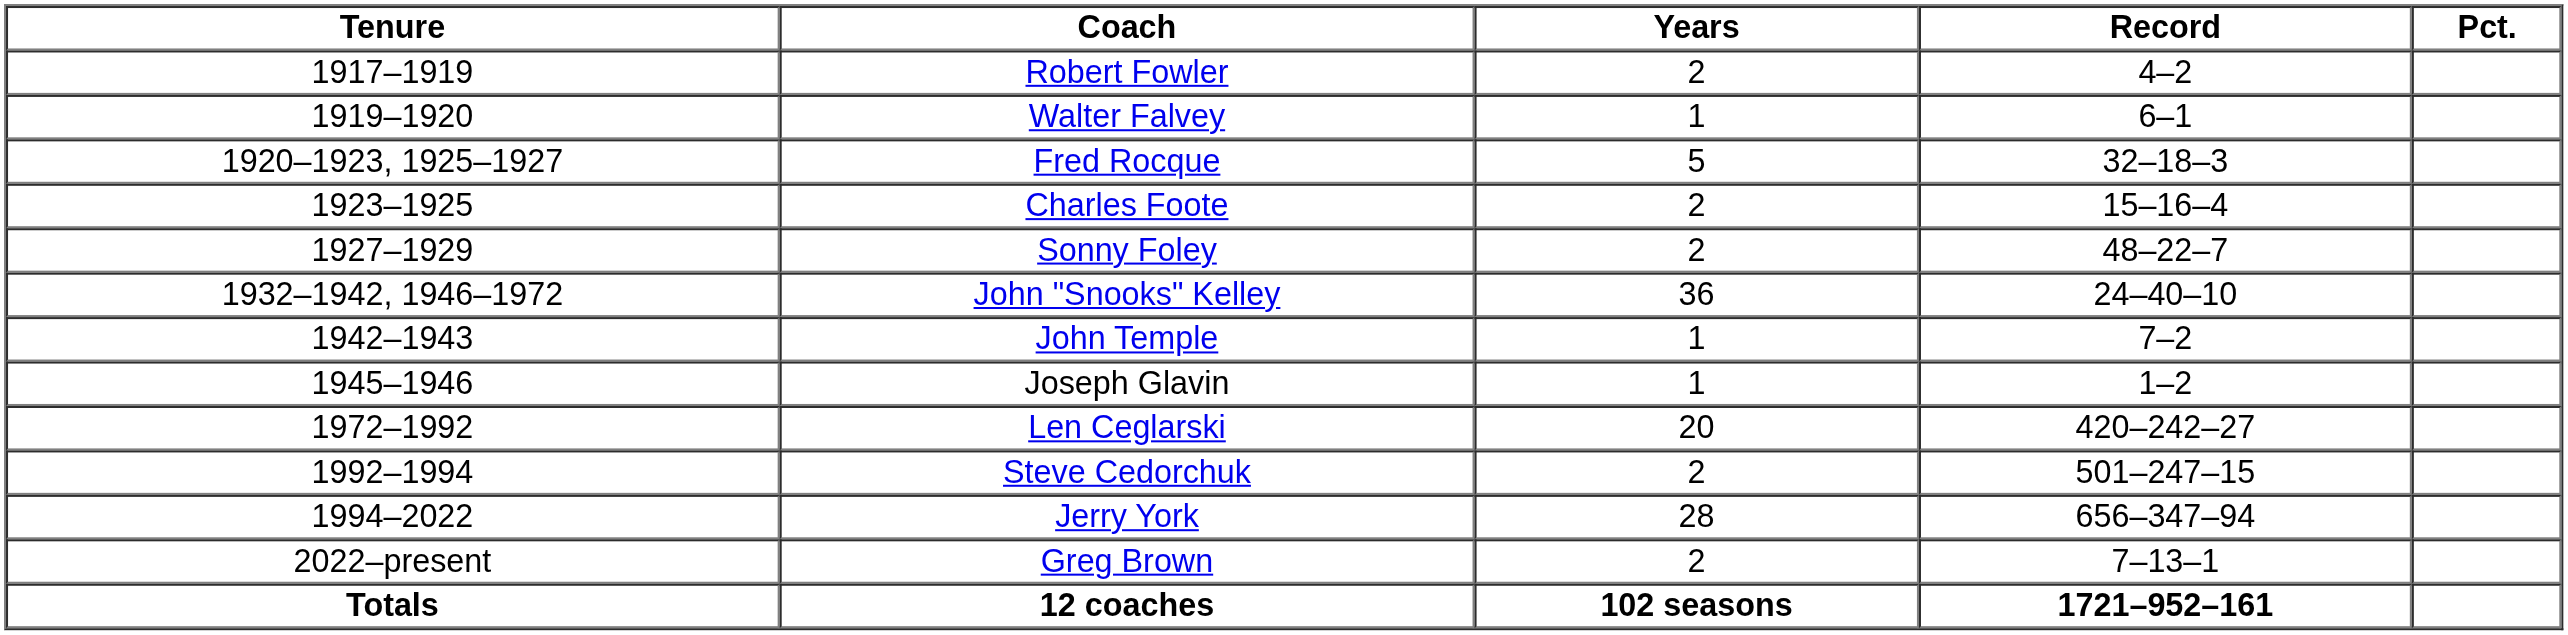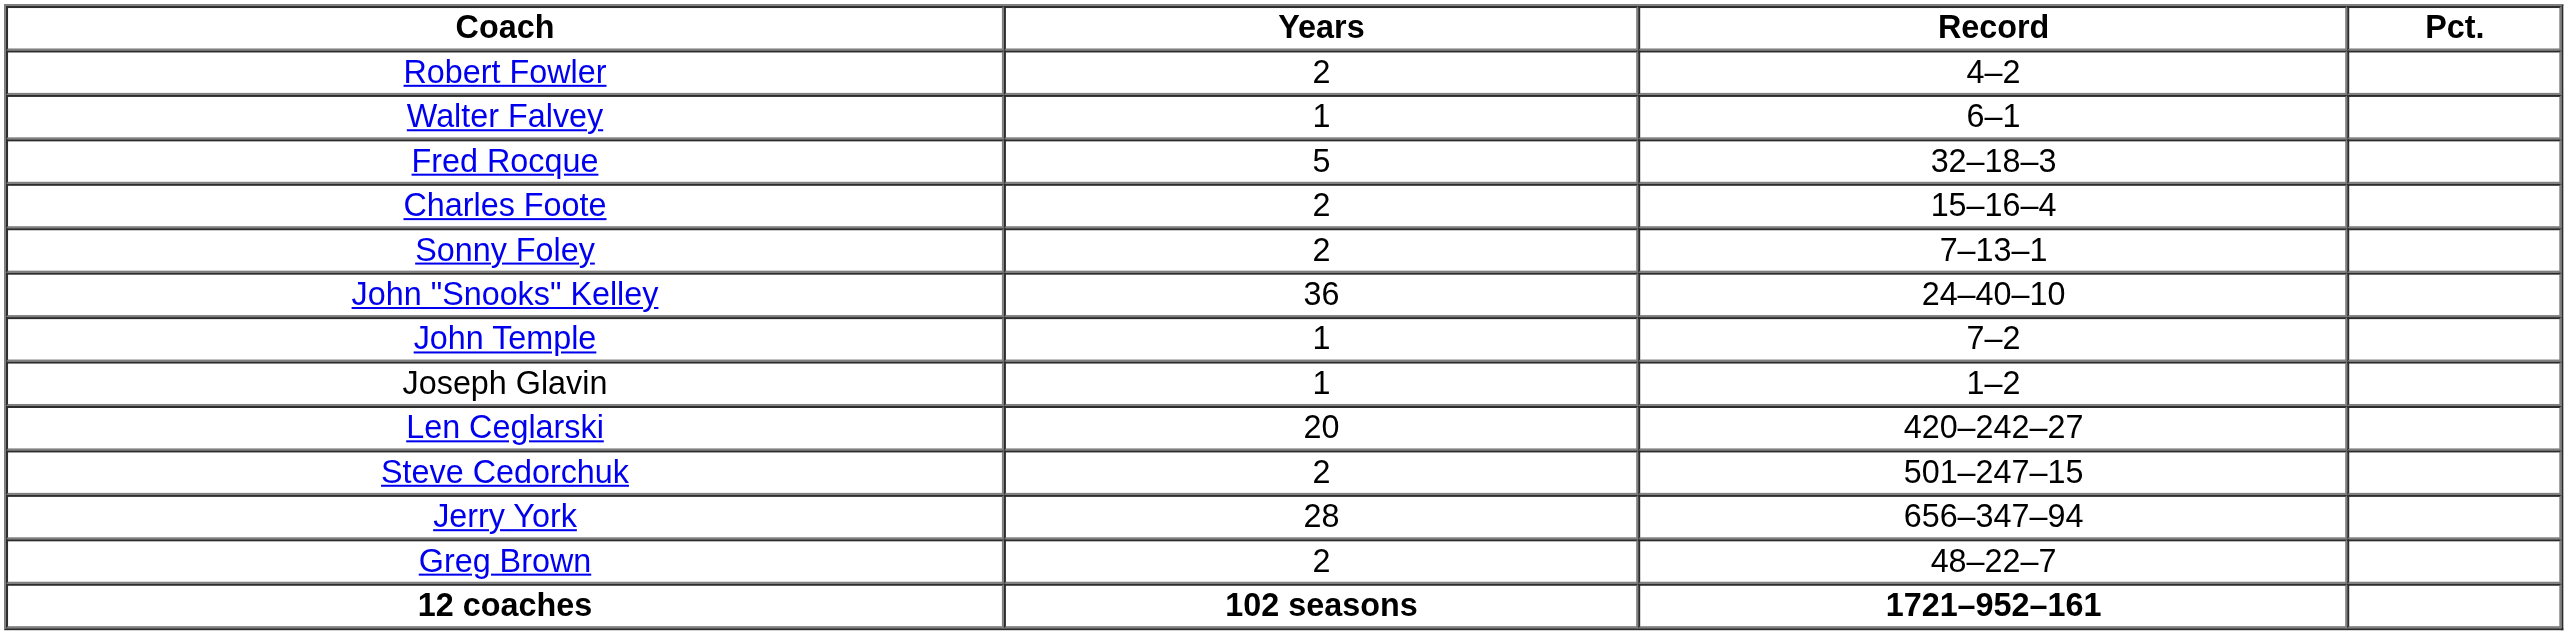- column: (392, 27)
(2165, 249) 48–22–7 -> (1994, 249) 7–13–1
(2165, 561) 7–13–1 -> (1994, 561) 48–22–7
